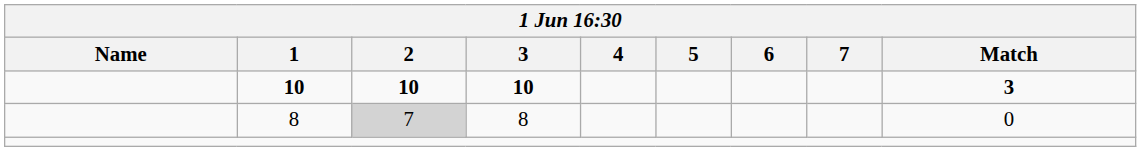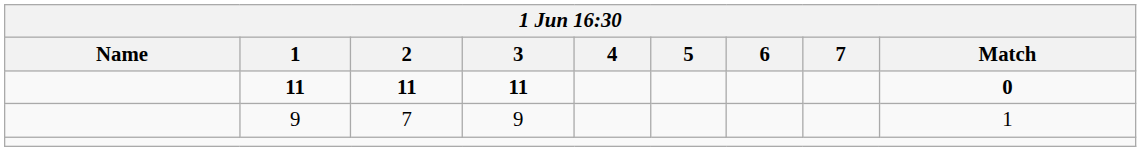(294, 86) 10 -> (295, 86) 11
(409, 86) 10 -> (407, 86) 11
(523, 86) 10 -> (518, 86) 11
(1009, 86) 3 -> (1007, 86) 0
(294, 119) 8 -> (295, 119) 9
(409, 119) lightgrey background -> (407, 119) no background
(523, 119) 8 -> (518, 119) 9
(1009, 119) 0 -> (1007, 119) 1
